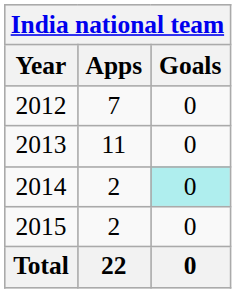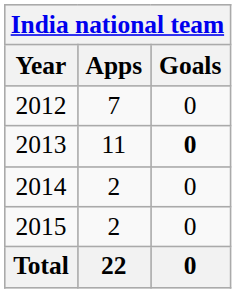(190, 145) normal -> (190, 145) bold
(190, 186) paleturquoise background -> (190, 186) no background
